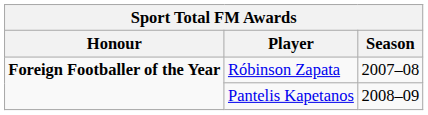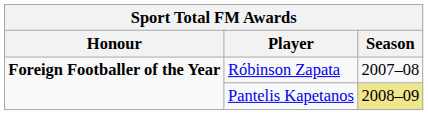(390, 95) no background -> (390, 95) khaki background
